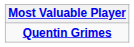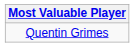(67, 32) bold -> (67, 32) normal
